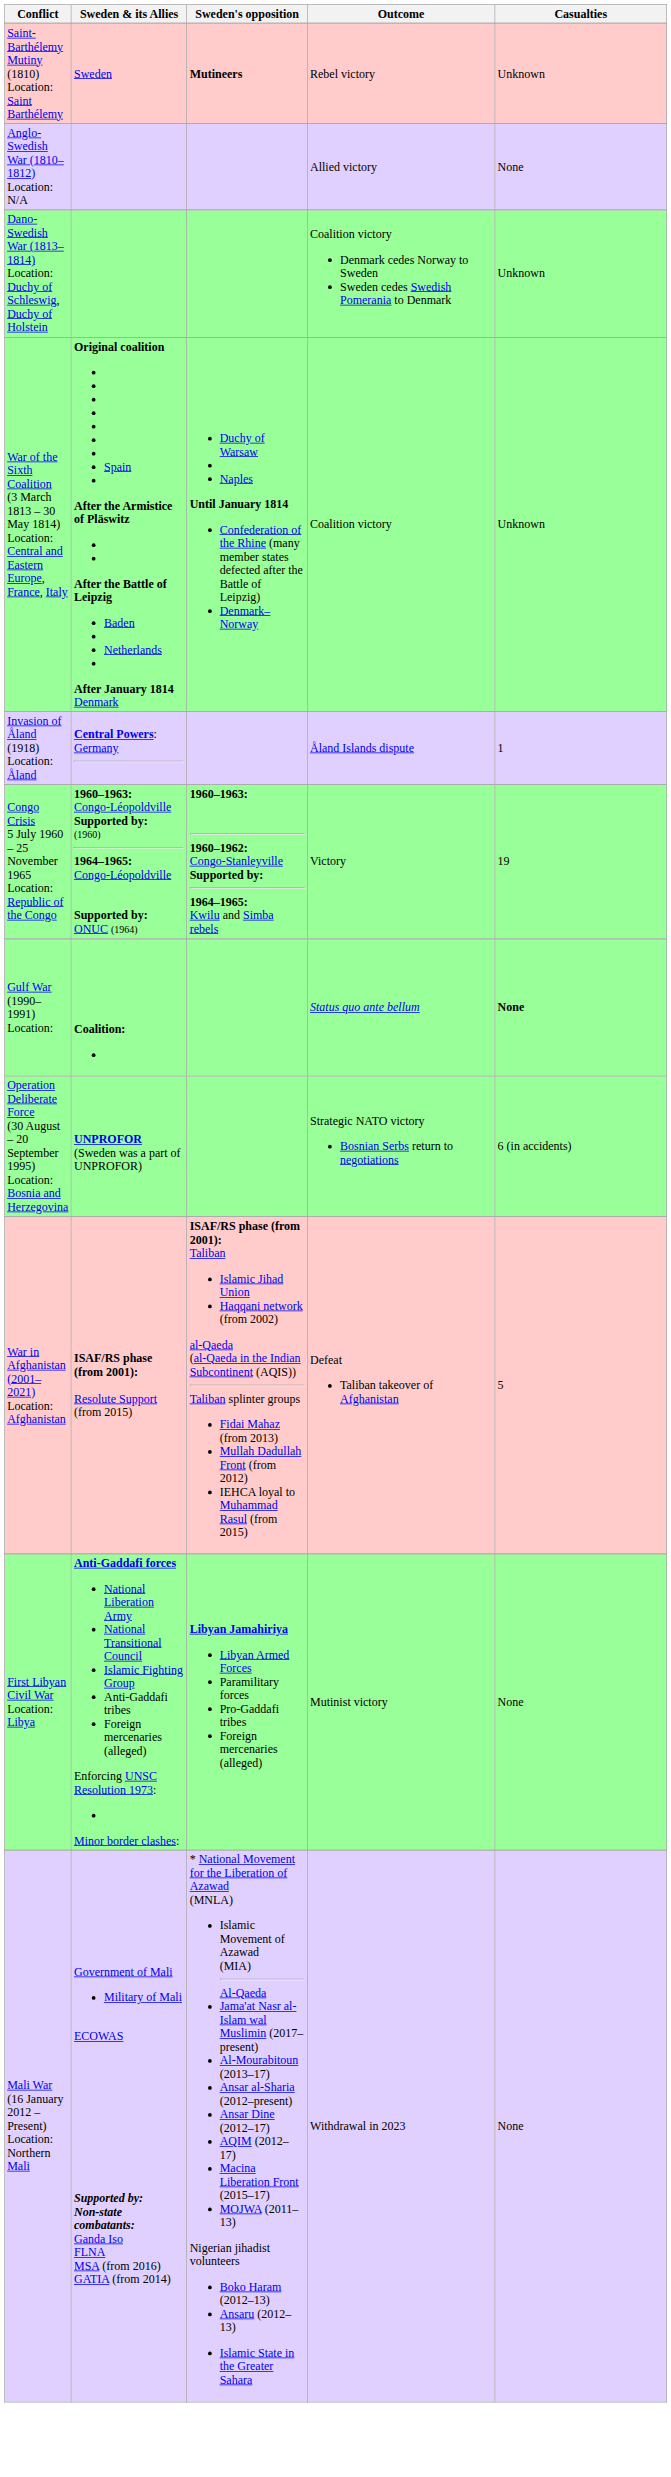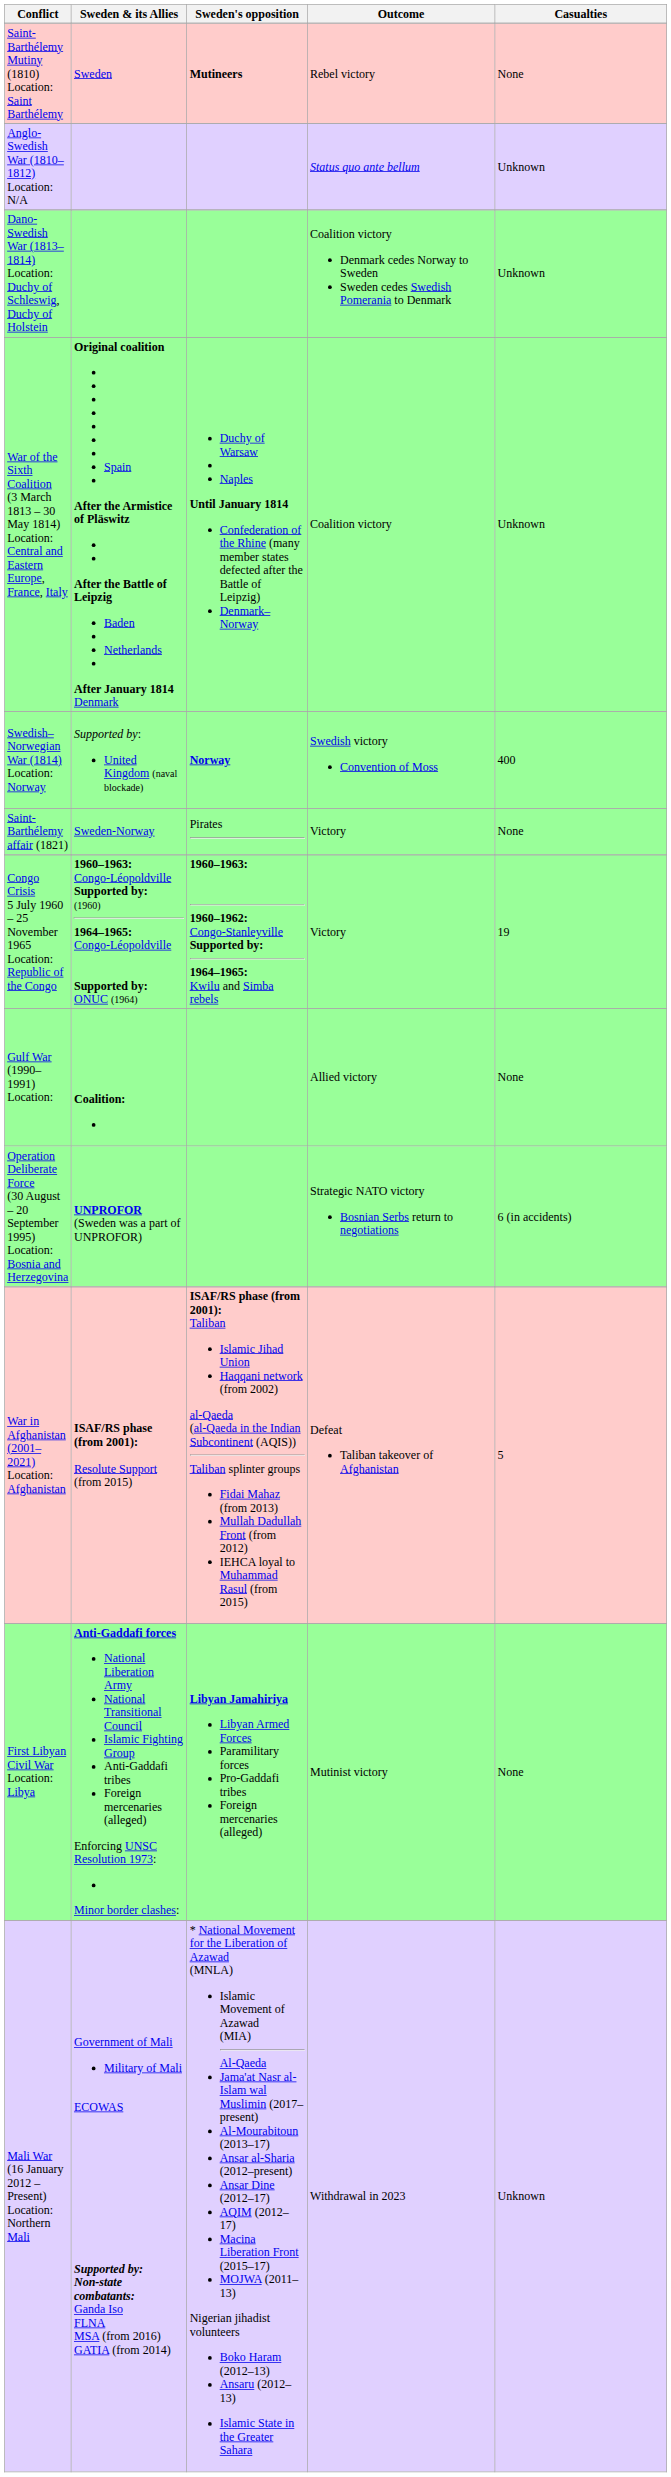(521, 73) Unknown -> (511, 73) None
(344, 166) Allied victory -> (365, 166) Status quo ante bellum
(511, 166) None -> (521, 166) Unknown
+ row: (34, 760)
+ row: (38, 831)
- row: (34, 748)
(365, 1007) Status quo ante bellum -> (344, 1077) Allied victory
(511, 1007) bold -> (511, 1077) normal
(511, 2126) None -> (521, 2196) Unknown
